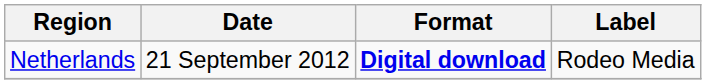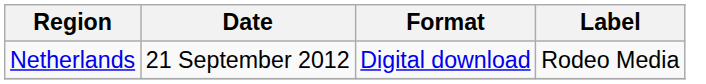(453, 59) bold -> (445, 59) normal
